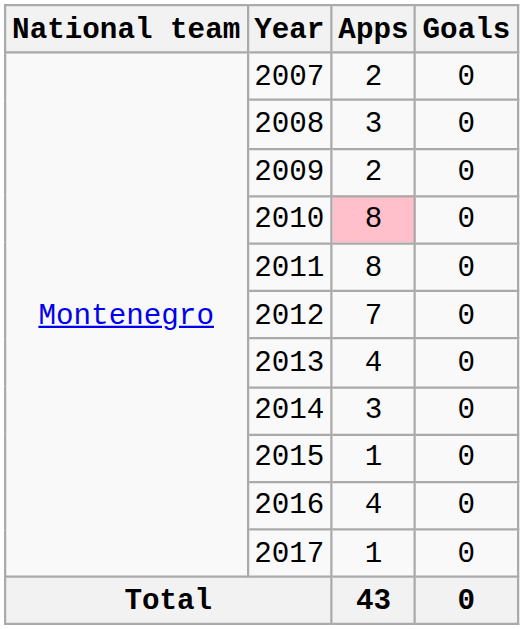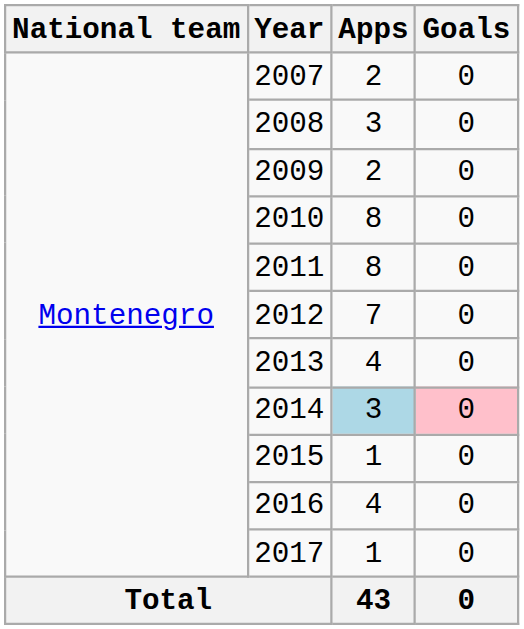(373, 220) pink background -> (373, 220) no background
(373, 410) no background -> (373, 410) lightblue background
(466, 410) no background -> (466, 410) pink background
